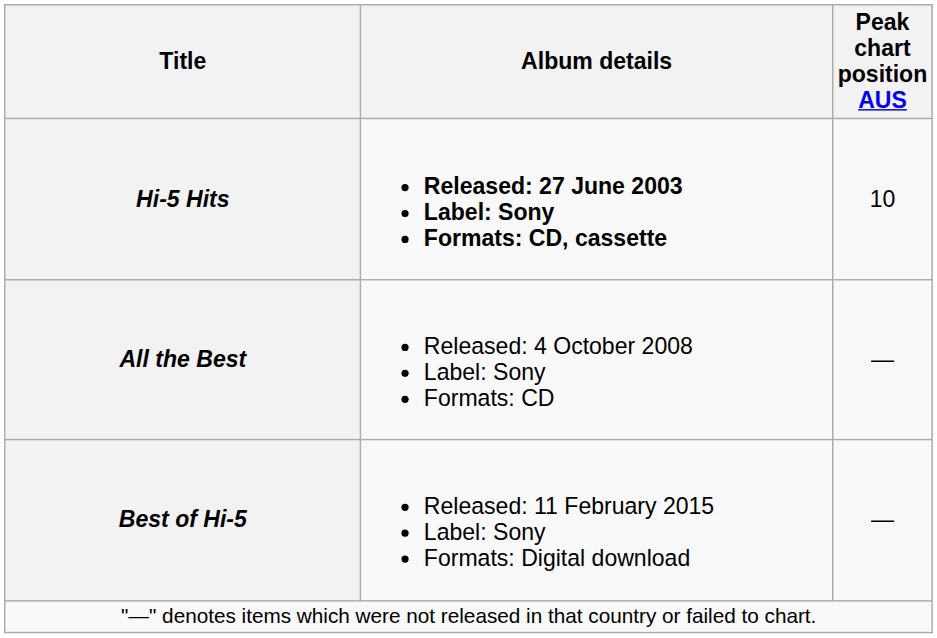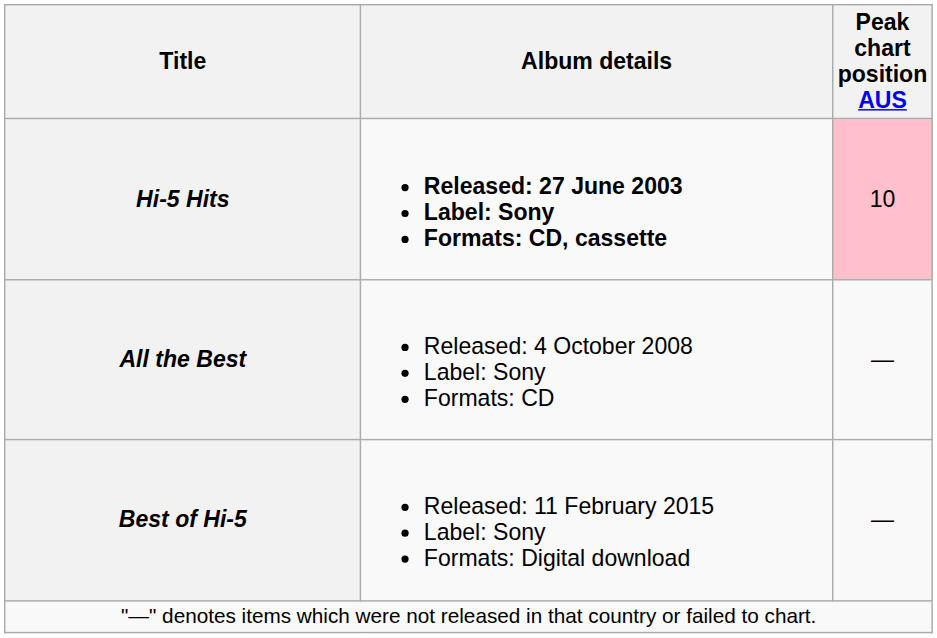(882, 198) no background -> (882, 198) pink background
